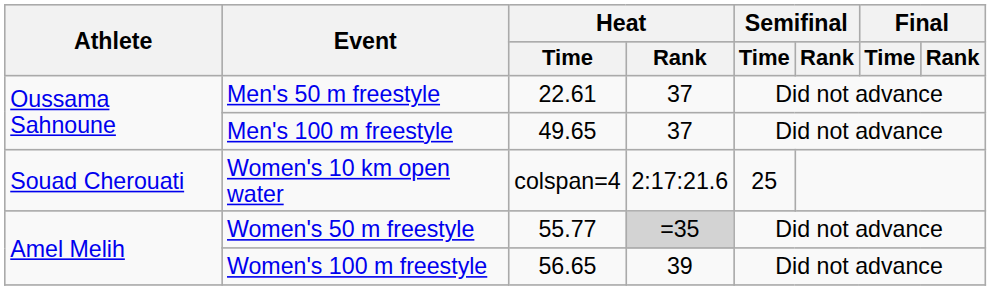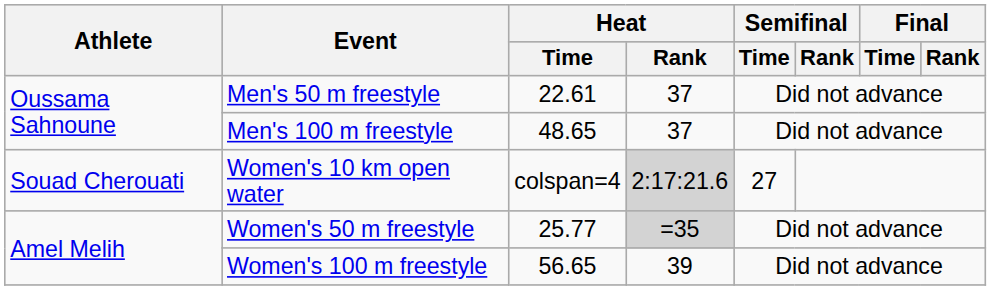(567, 131) 49.65 -> (567, 131) 48.65
(680, 181) no background -> (680, 181) lightgrey background
(764, 181) 25 -> (764, 181) 27
(567, 230) 55.77 -> (567, 230) 25.77
